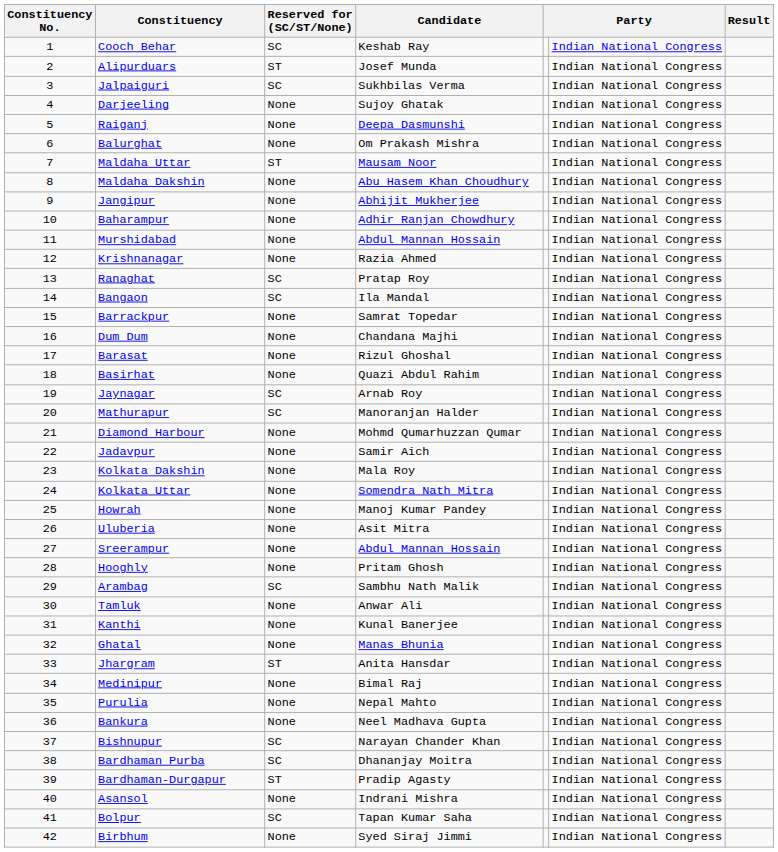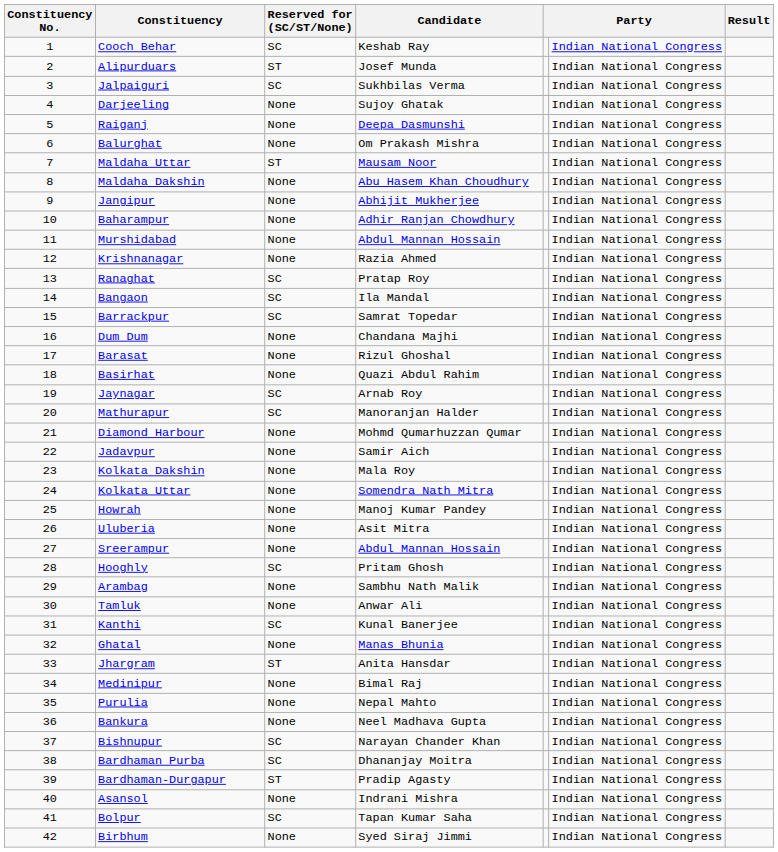(282, 317) None -> (275, 317) SC
(282, 568) None -> (275, 568) SC
(275, 587) SC -> (282, 587) None
(282, 625) None -> (275, 625) SC
